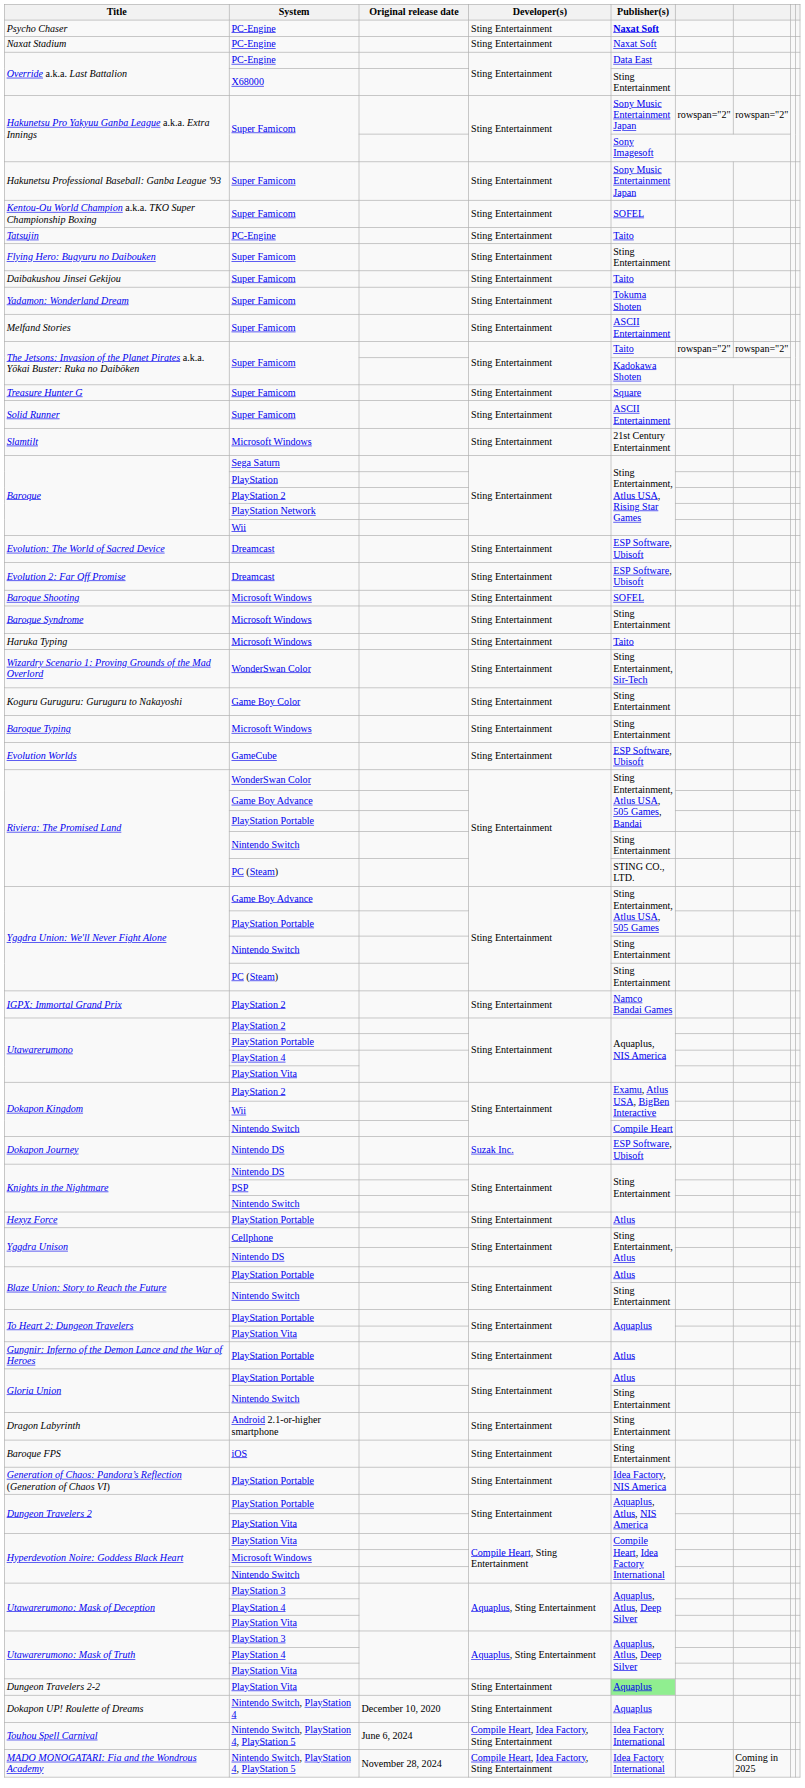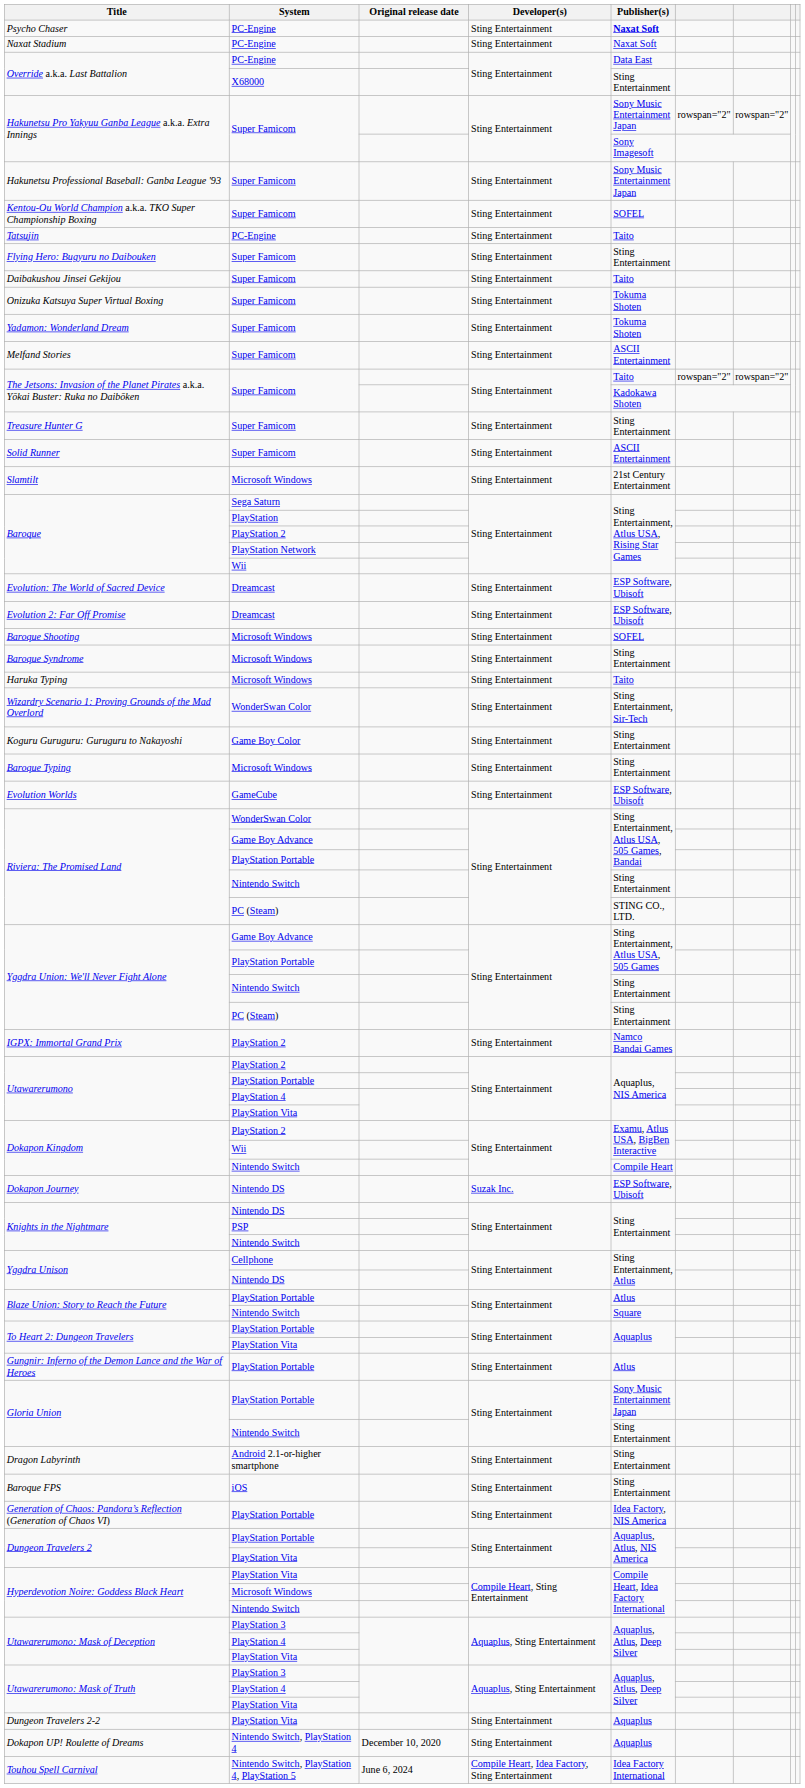+ row: (85, 300)
(627, 393) Square -> (642, 426) Sting Entertainment
- row: (32, 1220)
(642, 1296) Sting Entertainment -> (627, 1313) Square
(624, 1377) Atlus -> (642, 1399) Sony Music Entertainment Japan
(633, 1687) lightgreen background -> (633, 1721) no background
- row: (102, 1763)
